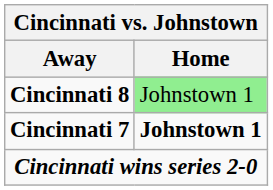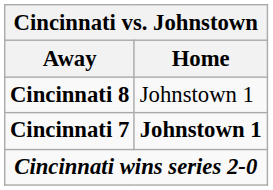(197, 94) lightgreen background -> (197, 94) no background
